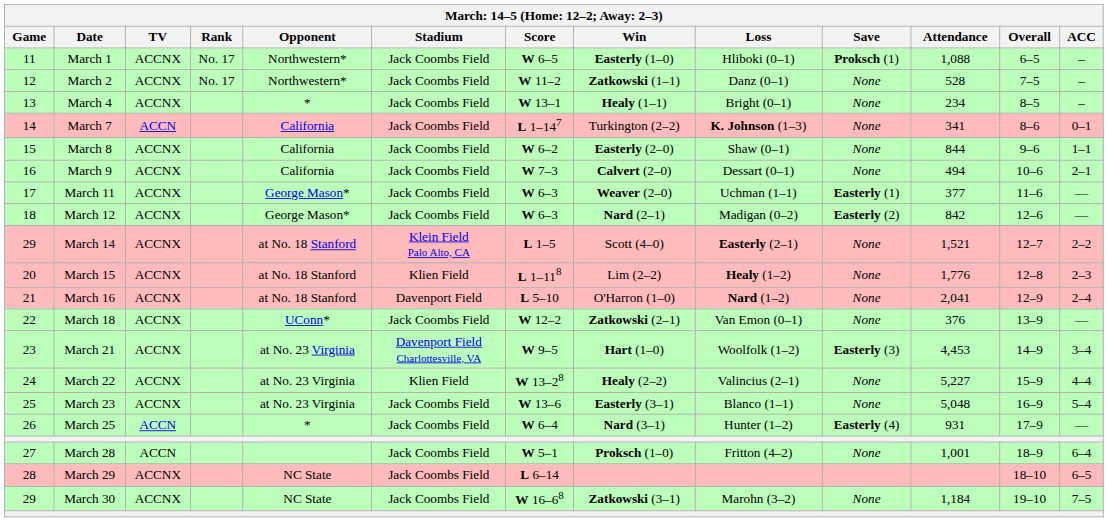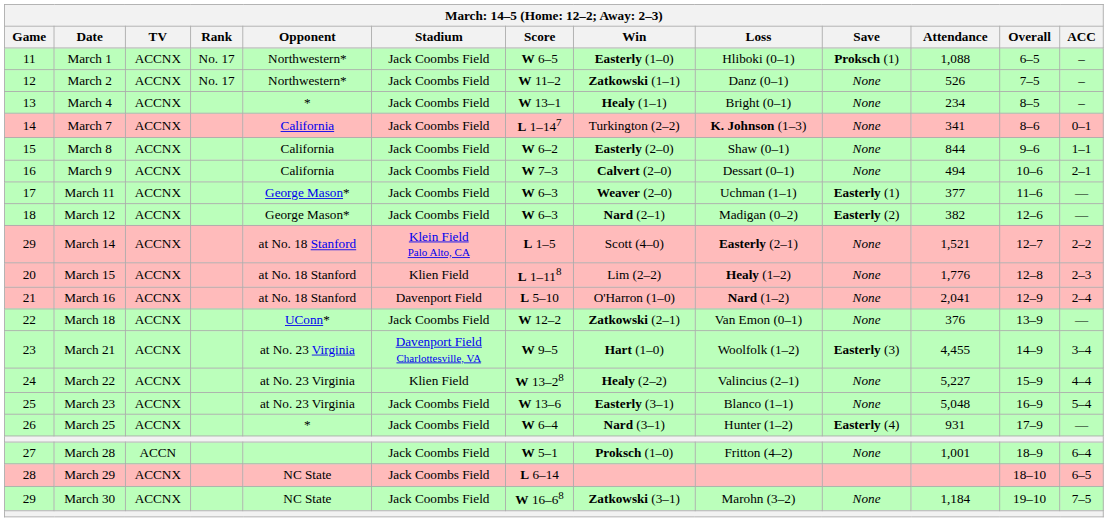(955, 80) 528 -> (955, 80) 526
(158, 125) ACCN -> (158, 125) ACCNX
(955, 214) 842 -> (955, 214) 382
(955, 349) 4,453 -> (955, 349) 4,455
(158, 425) ACCN -> (158, 425) ACCNX
